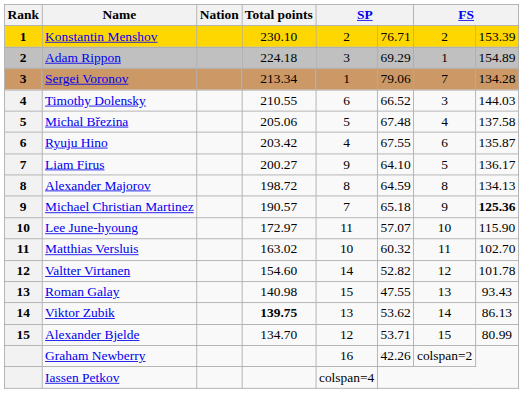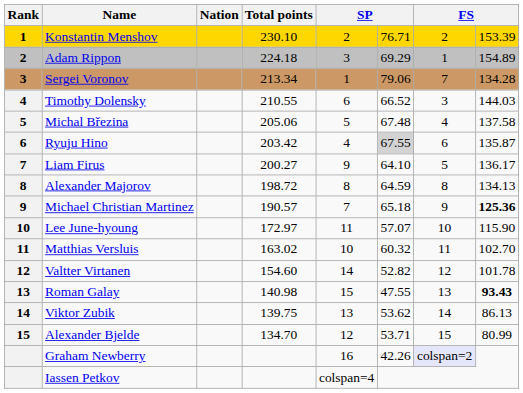(396, 143) no background -> (396, 143) lightgrey background
(497, 292) normal -> (497, 292) bold
(279, 313) bold -> (279, 313) normal
(445, 356) no background -> (445, 356) lavender background
